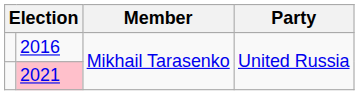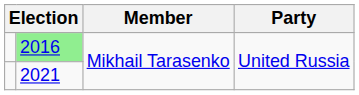(40, 47) no background -> (40, 47) lightgreen background
(40, 75) pink background -> (40, 75) no background
